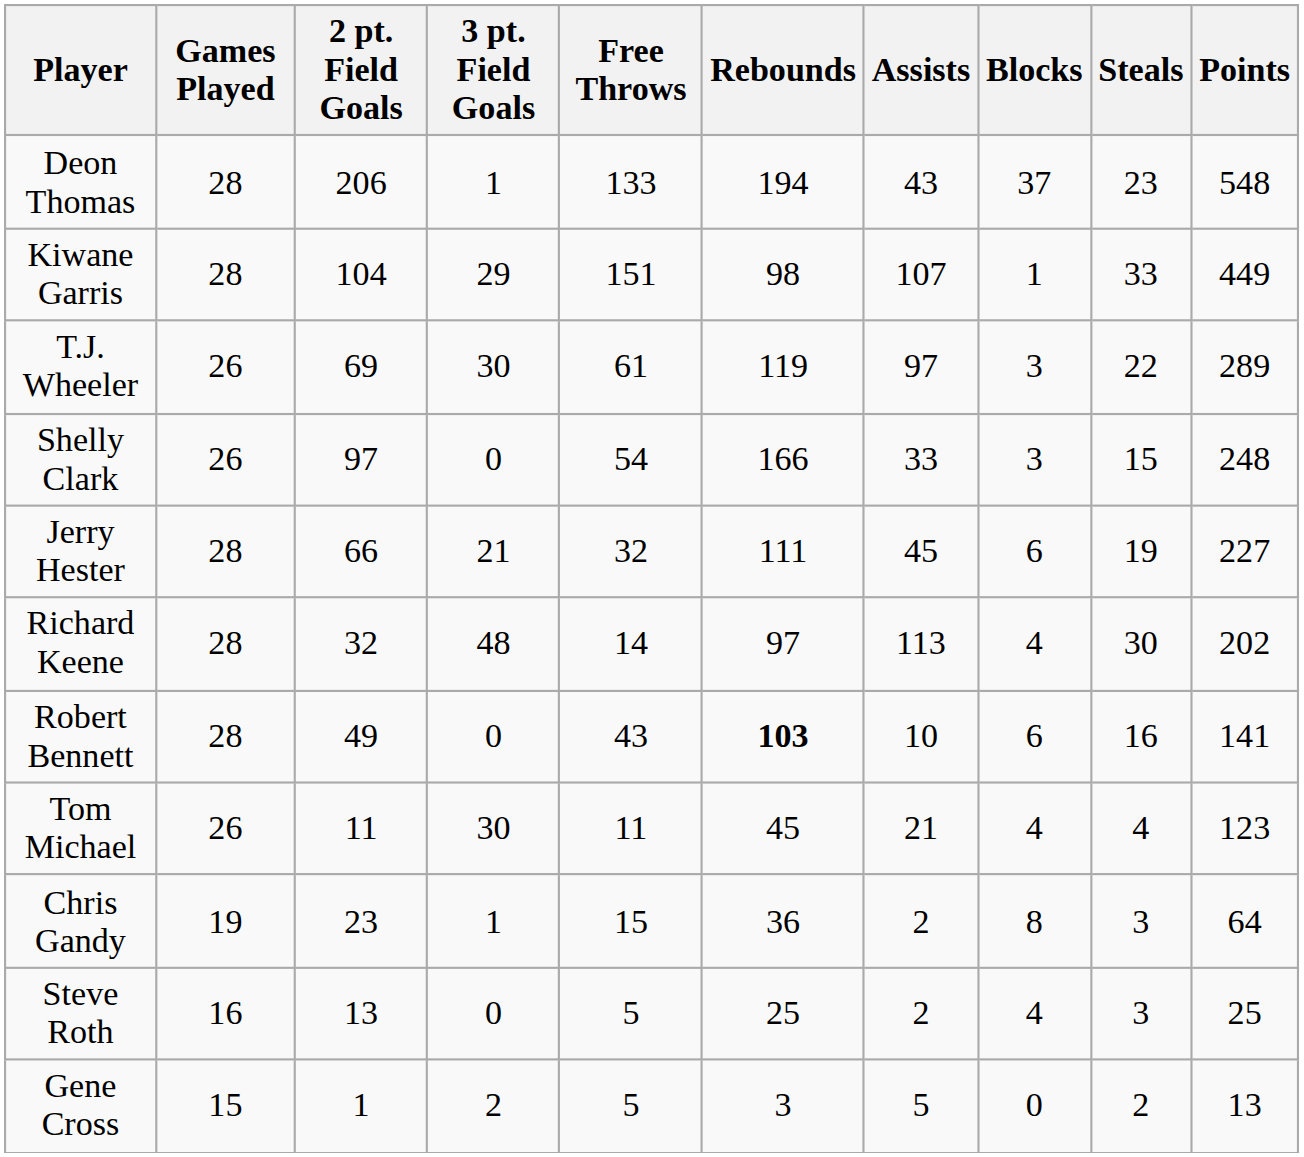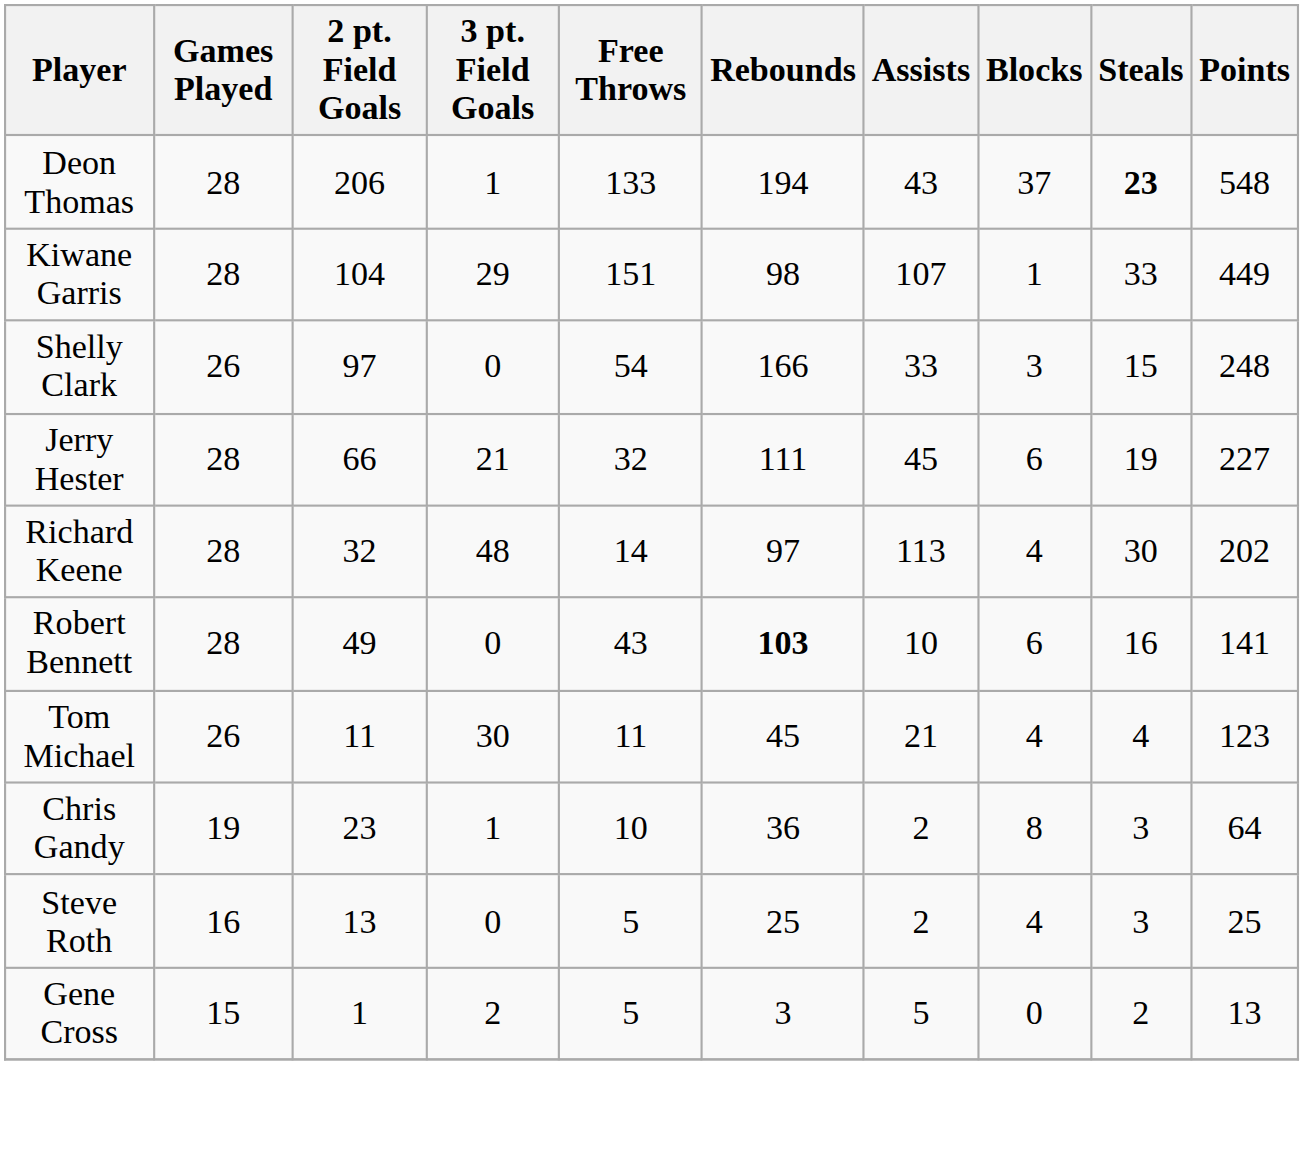(1141, 181) normal -> (1141, 181) bold
- row: (80, 366)
(631, 920) 15 -> (631, 828) 10
